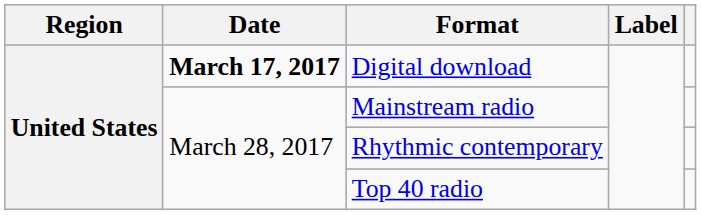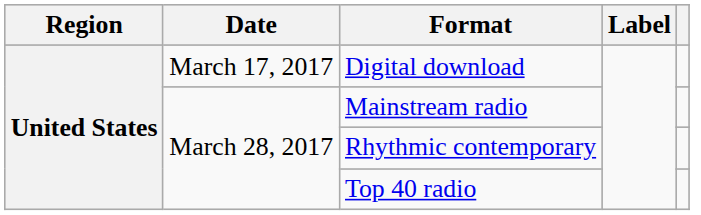(255, 65) bold -> (251, 65) normal
